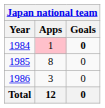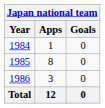(51, 45) pink background -> (51, 45) no background
(83, 45) bold -> (83, 45) normal
